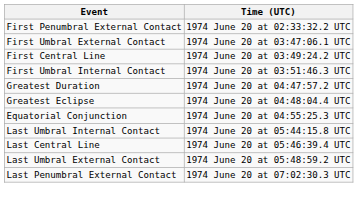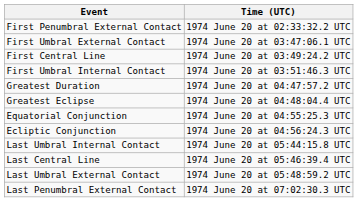+ row: (61, 130)
